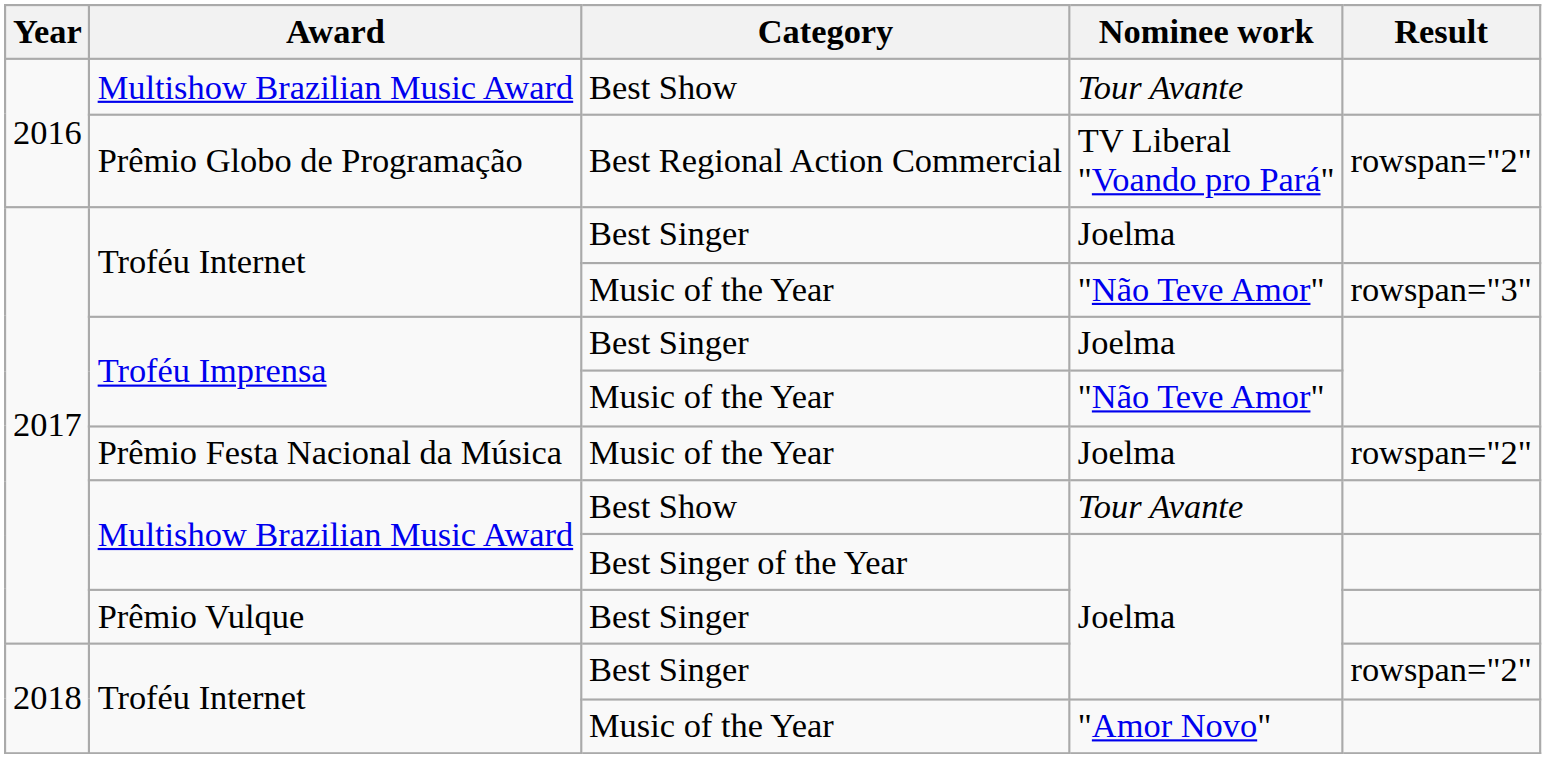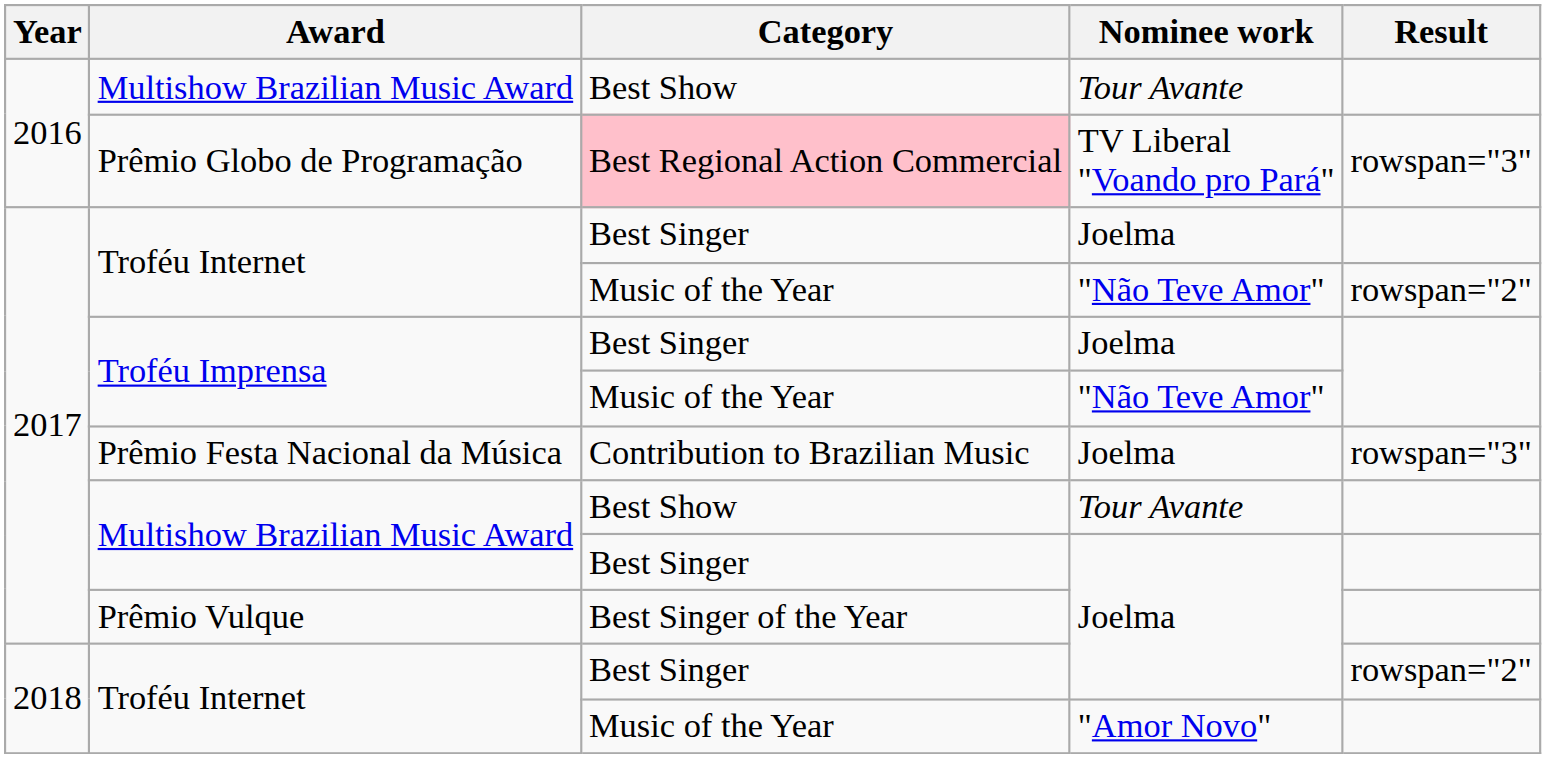(826, 160) no background -> (826, 160) pink background
(1441, 160) rowspan="2" -> (1441, 160) rowspan="3"
(1441, 288) rowspan="3" -> (1441, 288) rowspan="2"
(711, 452) Music of the Year -> (809, 452) Contribution to Brazilian Music
(1441, 452) rowspan="2" -> (1441, 452) rowspan="3"
(748, 561) Best Singer of the Year -> (669, 561) Best Singer
(669, 616) Best Singer -> (748, 616) Best Singer of the Year
